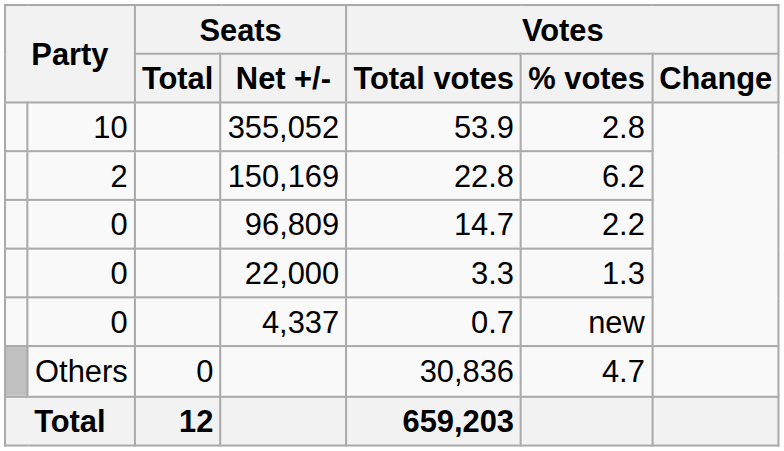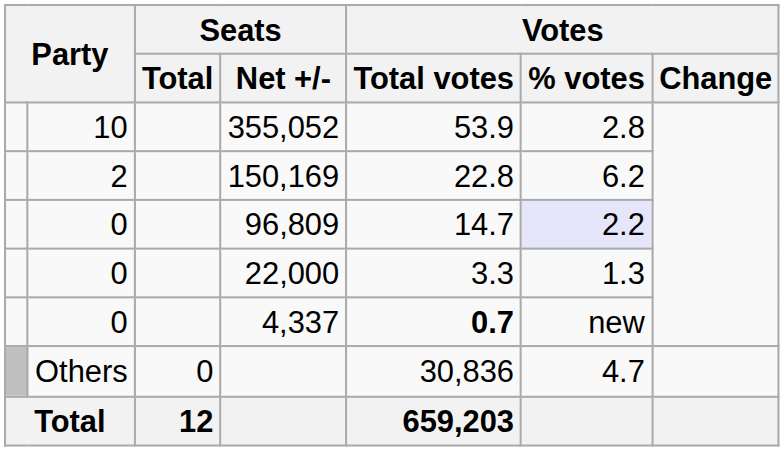(623, 225) no background -> (623, 225) lavender background
(493, 323) normal -> (493, 323) bold
